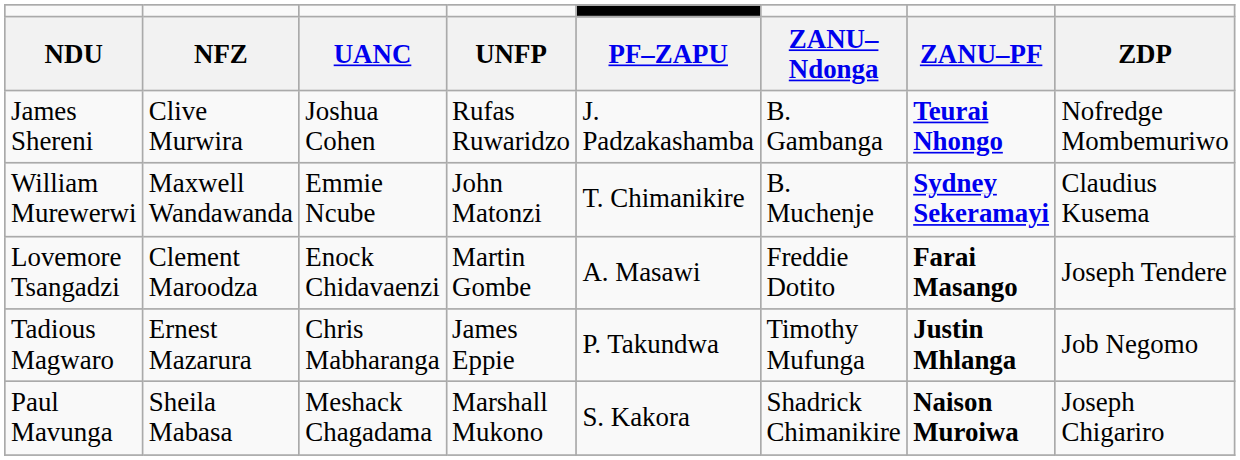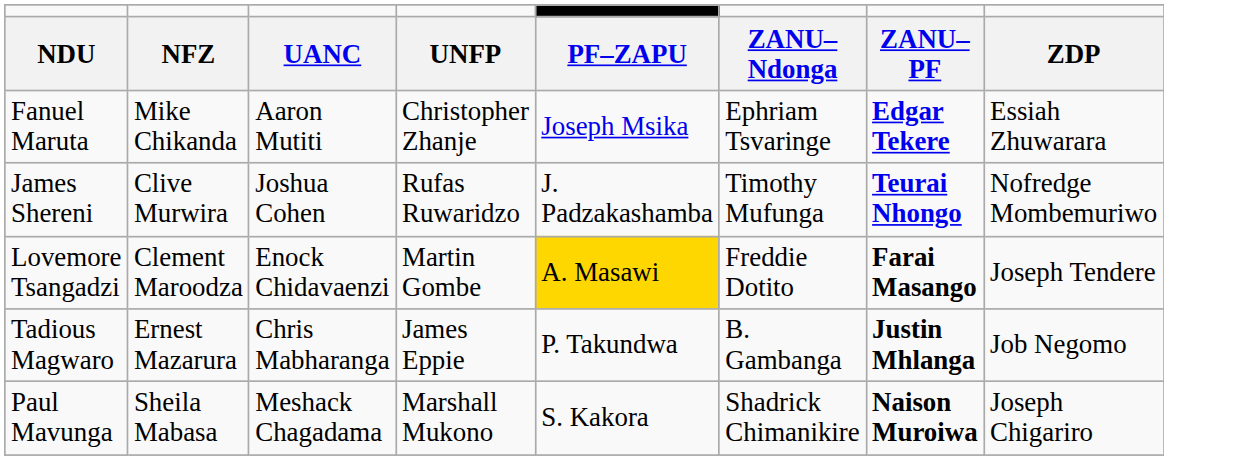+ row: (50, 126)
(825, 126) B. Gambanga -> (775, 199) Timothy Mufunga
- row: (74, 199)
(641, 271) no background -> (600, 271) gold background
(816, 344) Timothy Mufunga -> (784, 344) B. Gambanga
